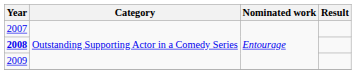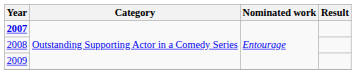(17, 28) normal -> (17, 28) bold
(17, 45) bold -> (17, 45) normal
